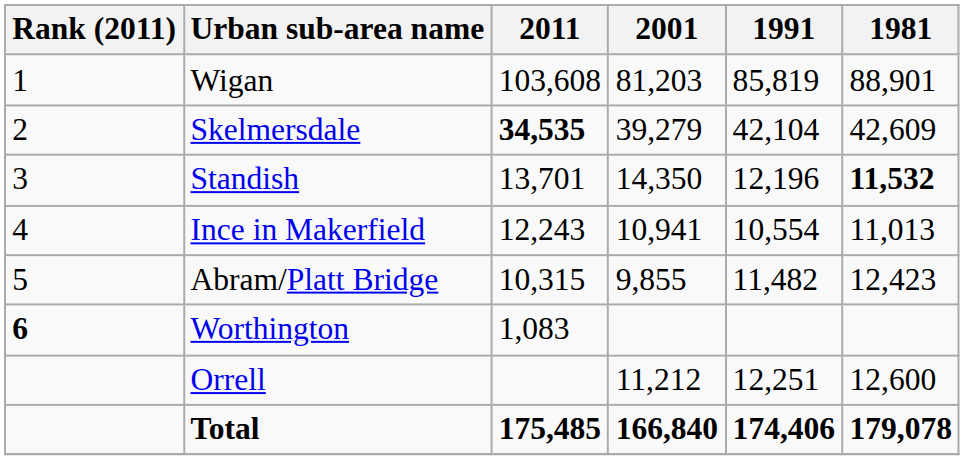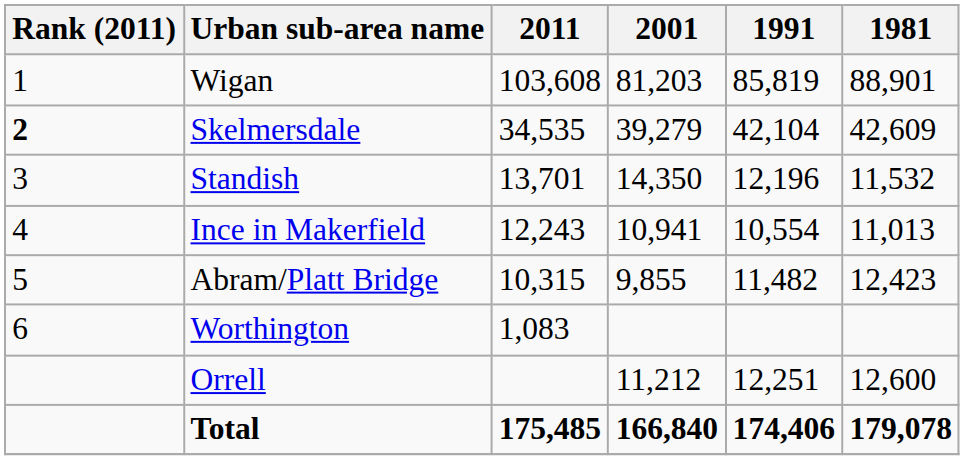(20, 129) normal -> (20, 129) bold
(542, 129) bold -> (542, 129) normal
(892, 179) bold -> (892, 179) normal
(20, 329) bold -> (20, 329) normal
